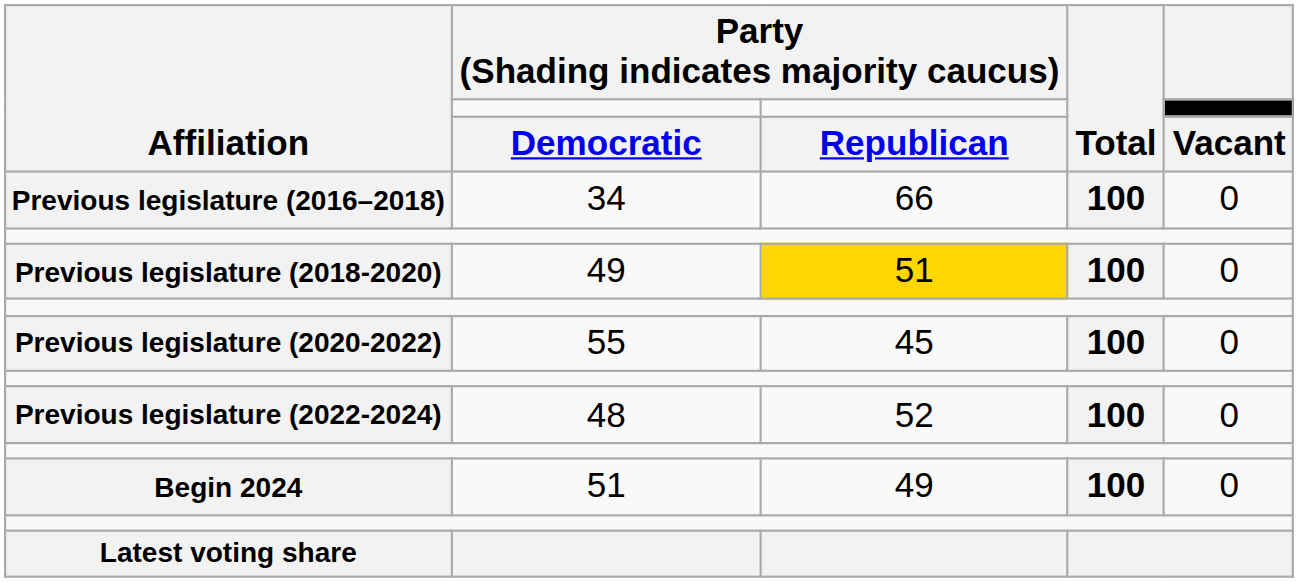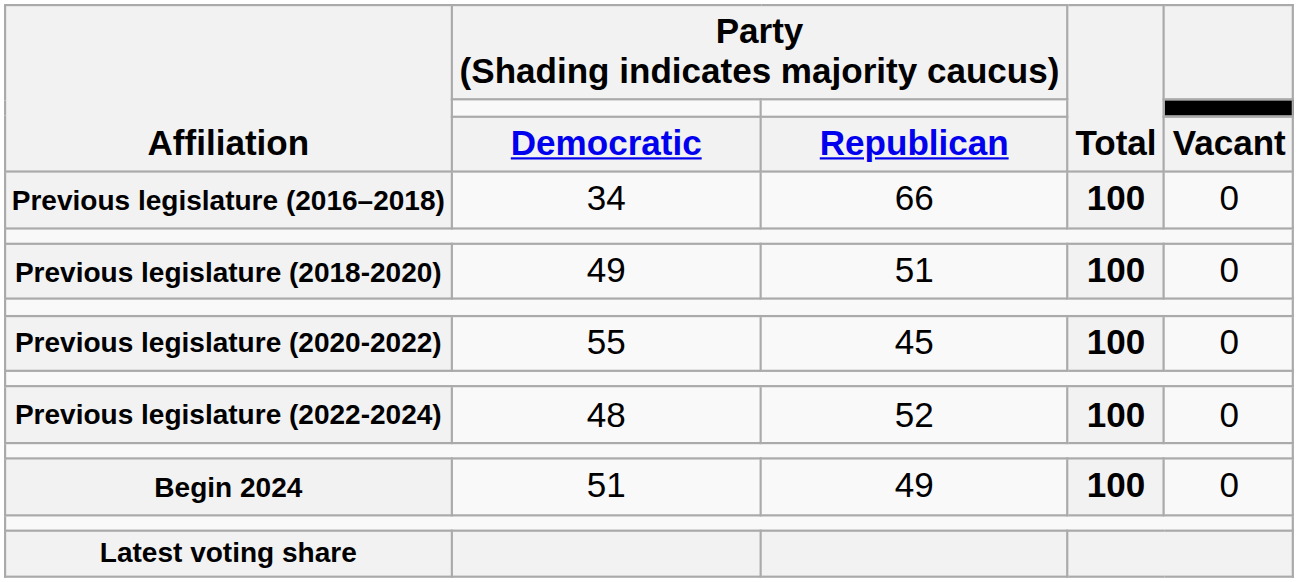(914, 270) gold background -> (914, 270) no background
